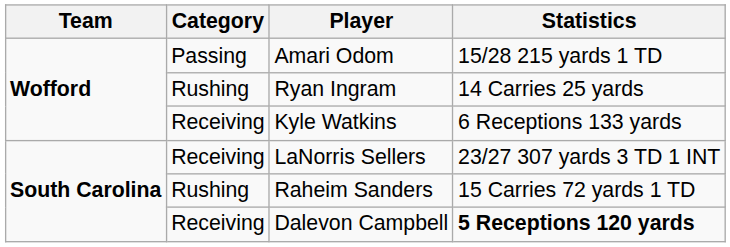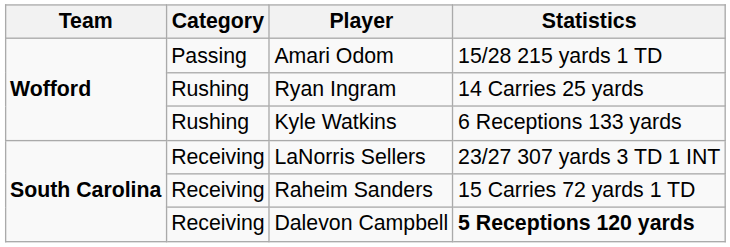(218, 122) Receiving -> (210, 122) Rushing
(210, 190) Rushing -> (218, 190) Receiving
